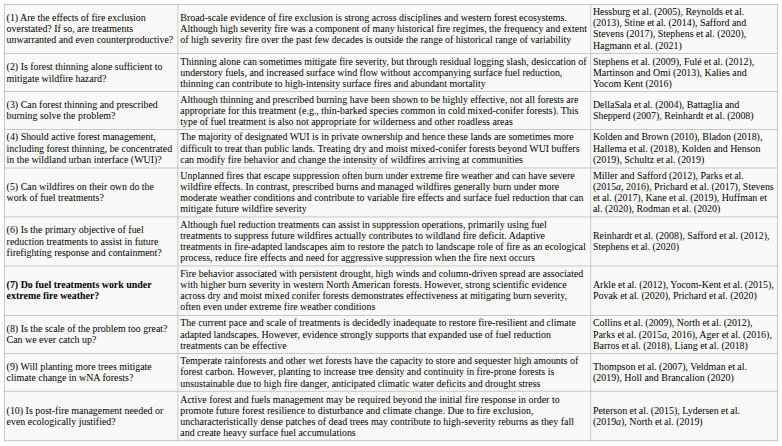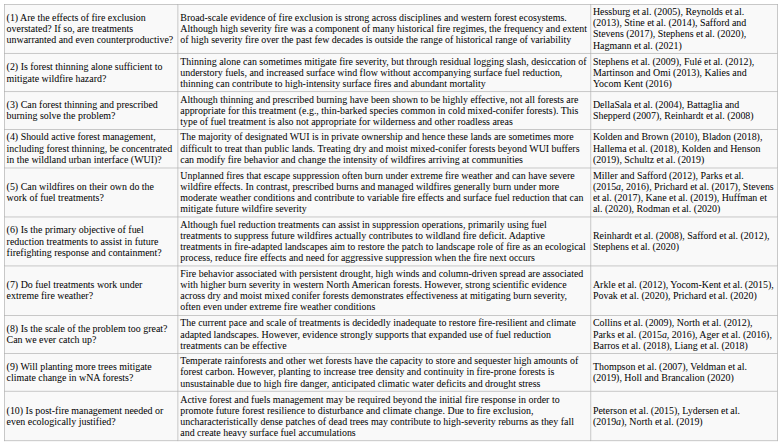(79, 290) bold -> (75, 290) normal
